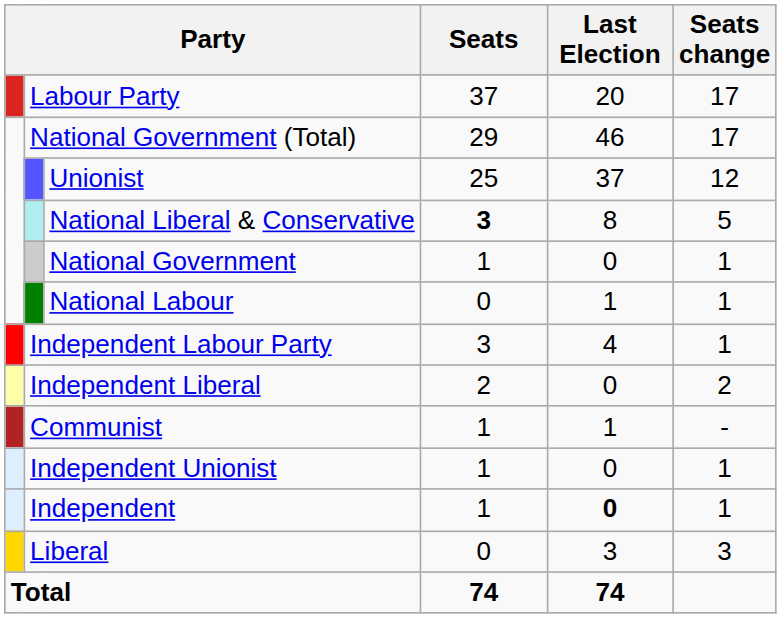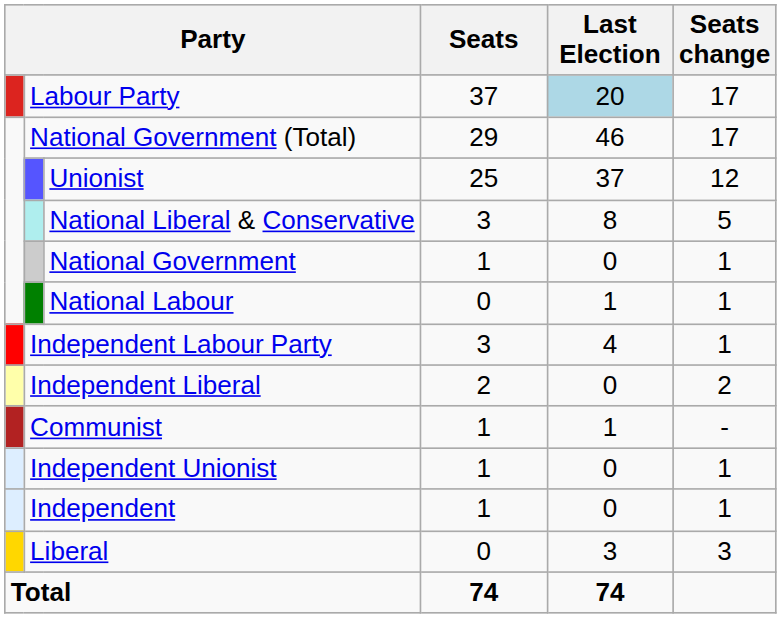(610, 95) no background -> (610, 95) lightblue background
(484, 219) bold -> (484, 219) normal
(610, 509) bold -> (610, 509) normal
